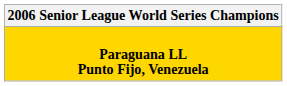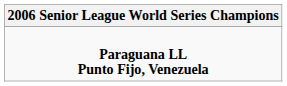(143, 61) gold background -> (143, 61) no background
